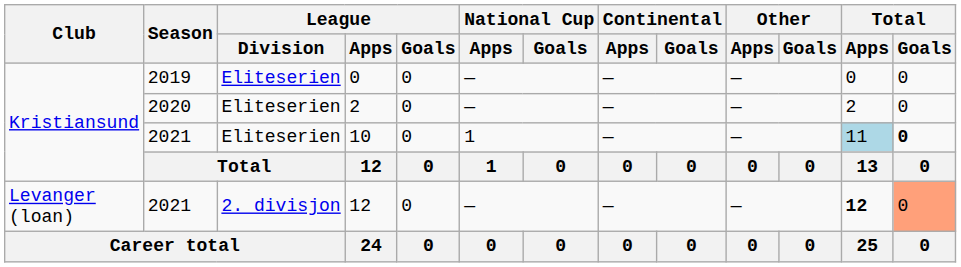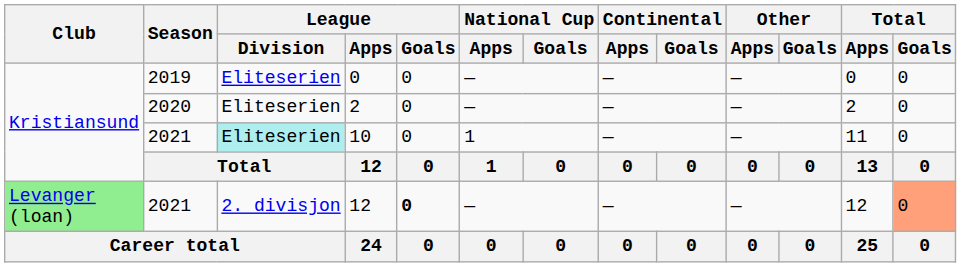(281, 137) no background -> (281, 137) paleturquoise background
(856, 137) lightblue background -> (856, 137) no background
(903, 137) bold -> (903, 137) normal
(52, 207) no background -> (52, 207) lightgreen background
(407, 207) normal -> (407, 207) bold
(856, 207) bold -> (856, 207) normal
